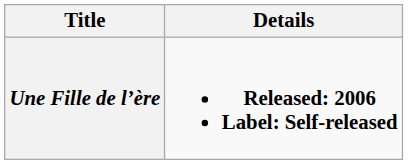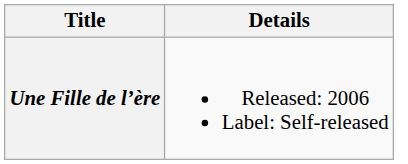(284, 110) bold -> (279, 110) normal
